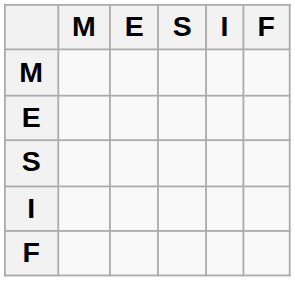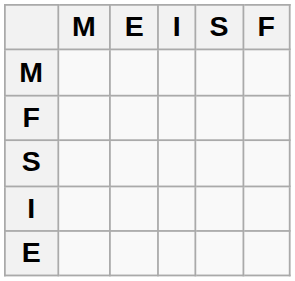columns swapped: (182, 27) <-> (225, 27)
(31, 117) E -> (31, 117) F
(31, 252) F -> (31, 252) E
